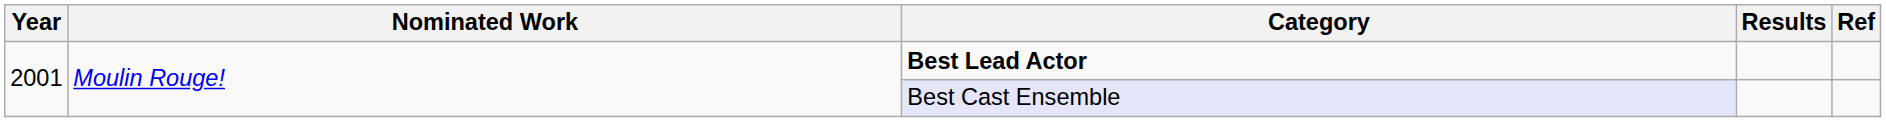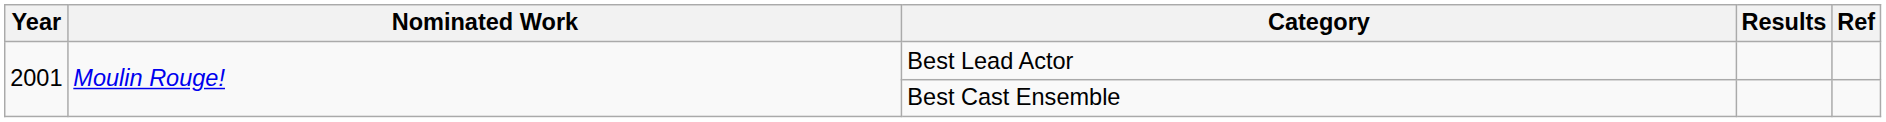(997, 60) bold -> (990, 60) normal
(1014, 97) lavender background -> (1014, 97) no background
